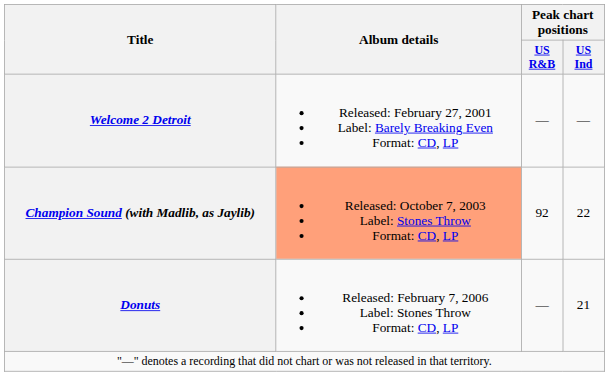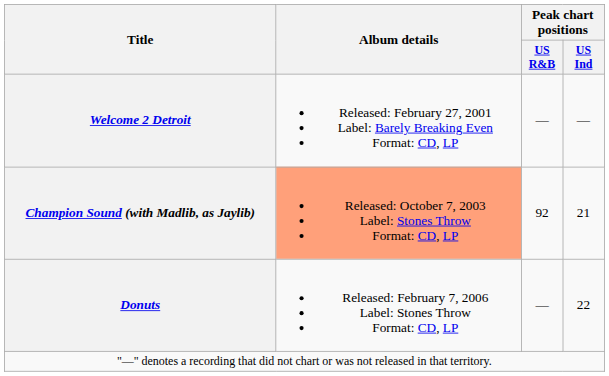(583, 212) 22 -> (583, 212) 21
(583, 305) 21 -> (583, 305) 22
